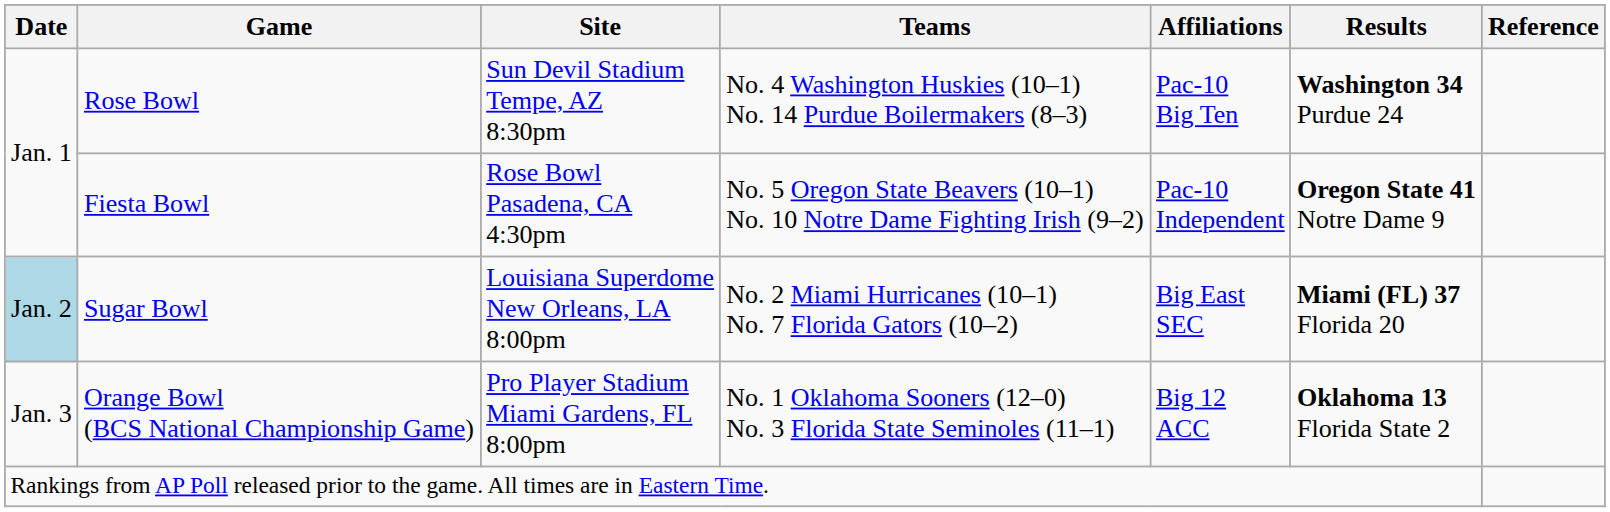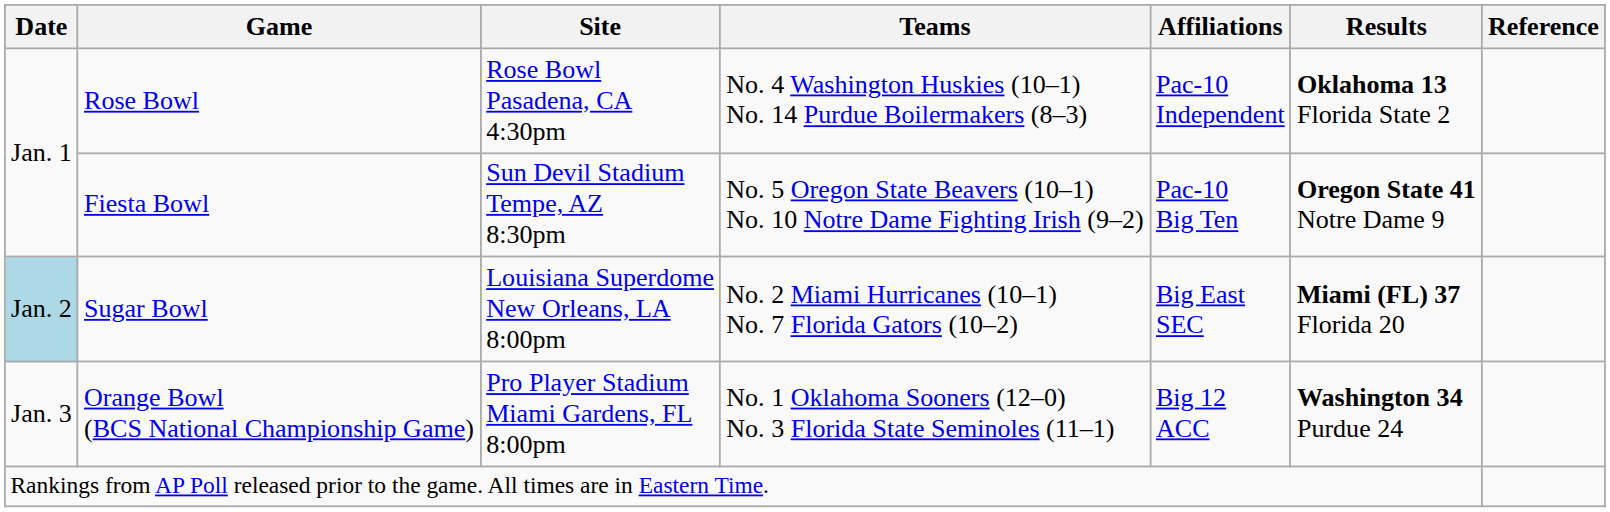(585, 100) Sun Devil Stadium Tempe, AZ 8:30pm -> (559, 100) Rose Bowl Pasadena, CA 4:30pm
(1197, 100) Pac-10 Big Ten -> (1220, 100) Pac-10 Independent
(1380, 100) Washington 34 Purdue 24 -> (1374, 100) Oklahoma 13 Florida State 2
(559, 204) Rose Bowl Pasadena, CA 4:30pm -> (585, 204) Sun Devil Stadium Tempe, AZ 8:30pm
(1220, 204) Pac-10 Independent -> (1197, 204) Pac-10 Big Ten
(1374, 413) Oklahoma 13 Florida State 2 -> (1380, 413) Washington 34 Purdue 24
